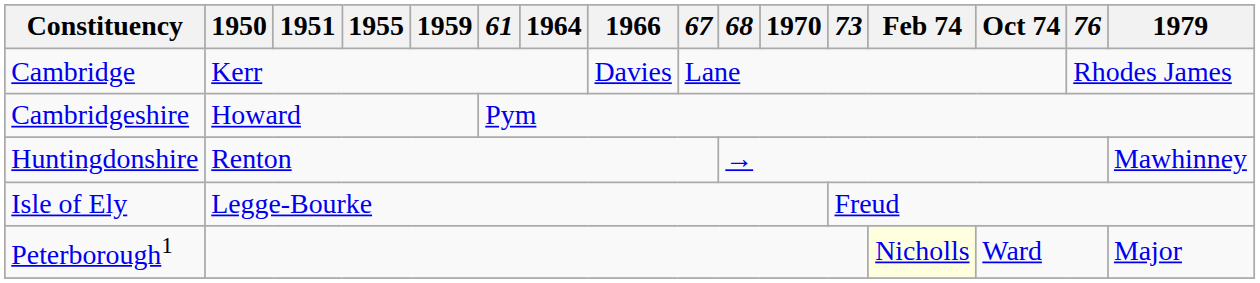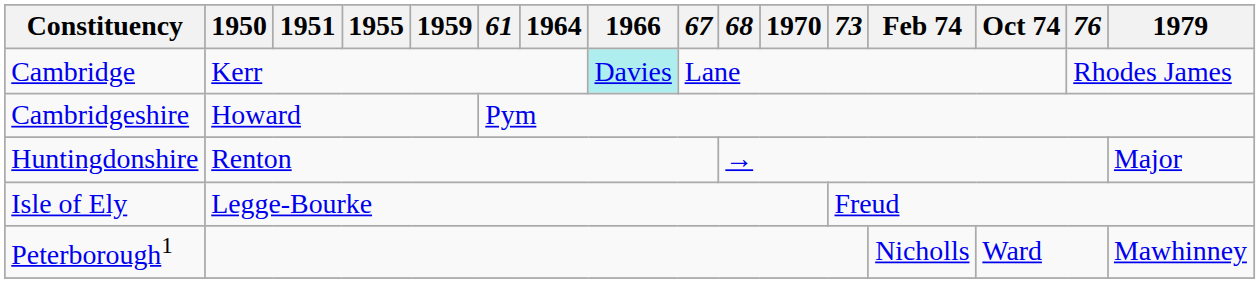(633, 70) no background -> (633, 70) paleturquoise background
(1180, 159) Mawhinney -> (1148, 159) Major
(922, 251) lightyellow background -> (922, 251) no background
(1148, 251) Major -> (1180, 251) Mawhinney
